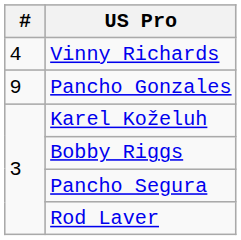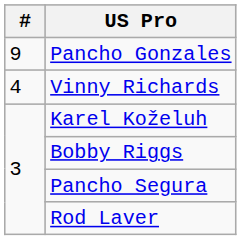rows swapped: (141, 87) <-> (135, 54)
